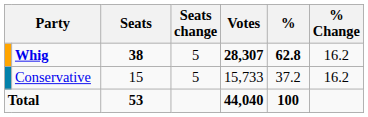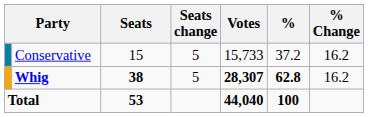rows swapped: (32, 54) <-> (53, 77)
